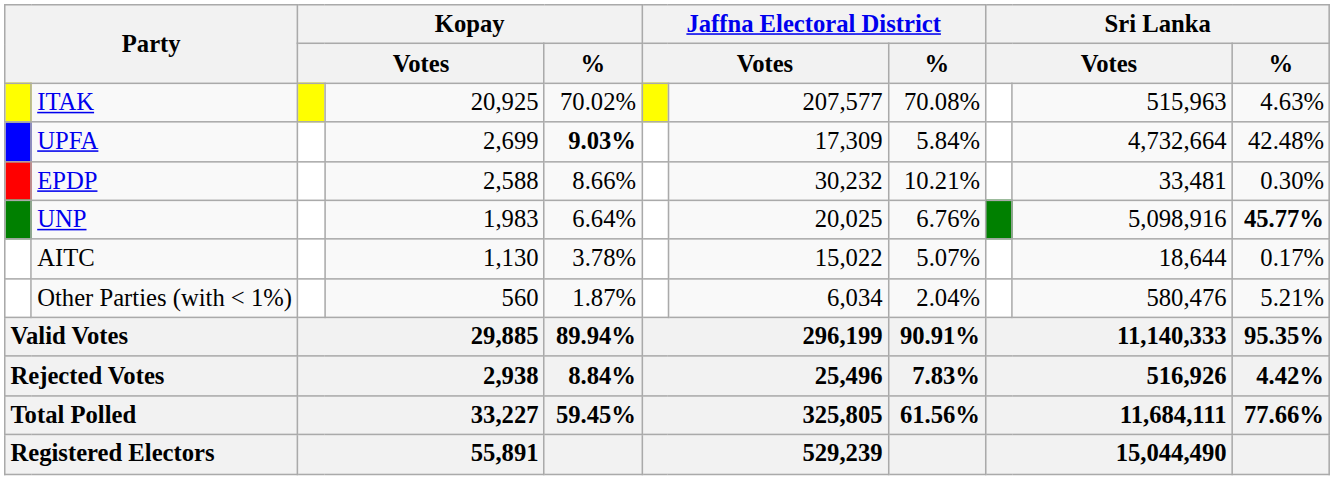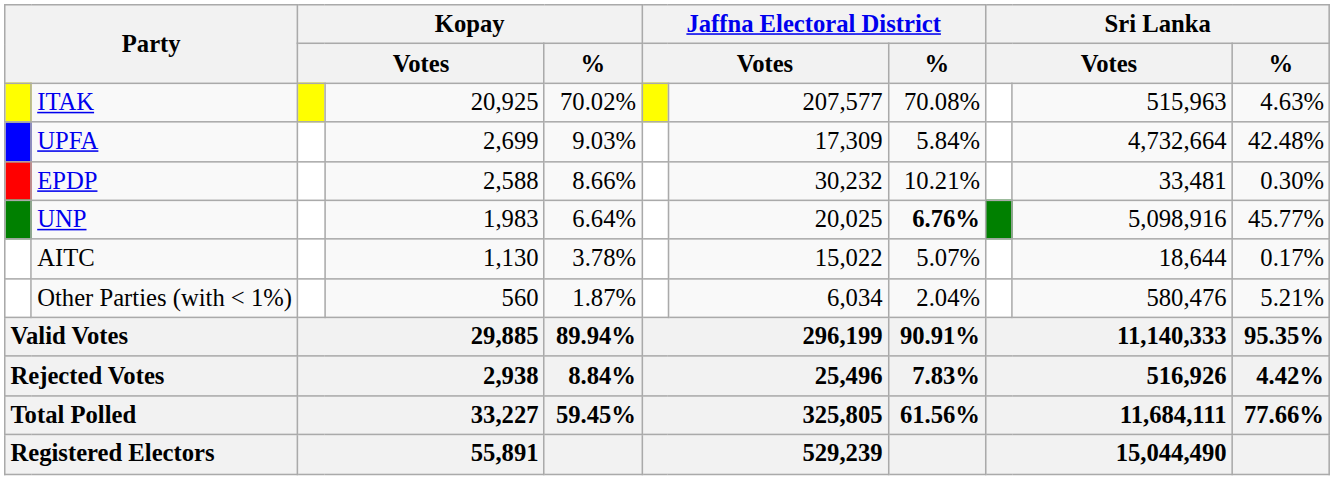(602, 141) bold -> (604, 141) normal
(948, 219) normal -> (946, 219) bold
(1284, 219) bold -> (1286, 219) normal
